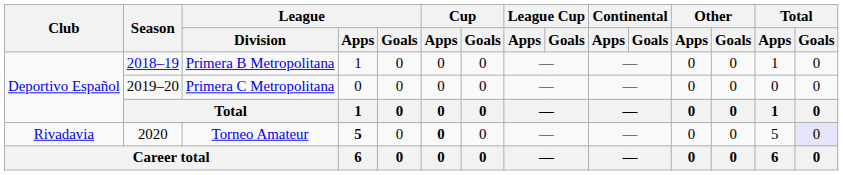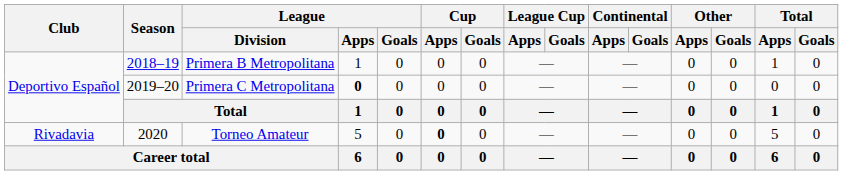(358, 87) normal -> (358, 87) bold
(358, 134) bold -> (358, 134) normal
(816, 134) lavender background -> (816, 134) no background
